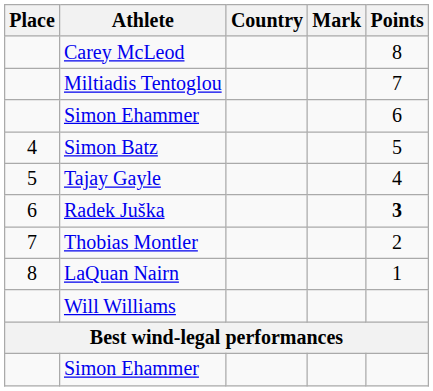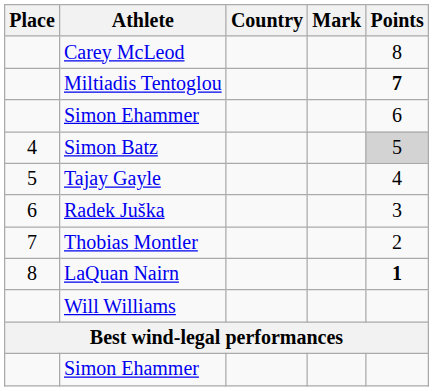(397, 83) normal -> (397, 83) bold
(397, 147) no background -> (397, 147) lightgrey background
(397, 210) bold -> (397, 210) normal
(397, 274) normal -> (397, 274) bold
